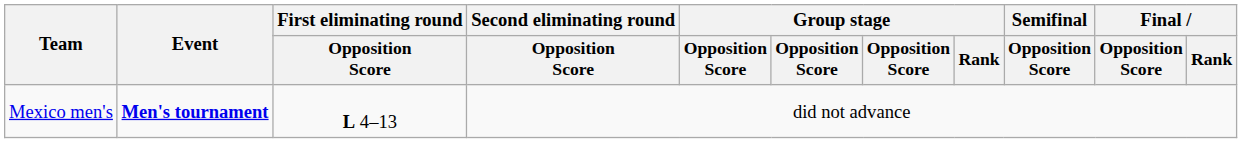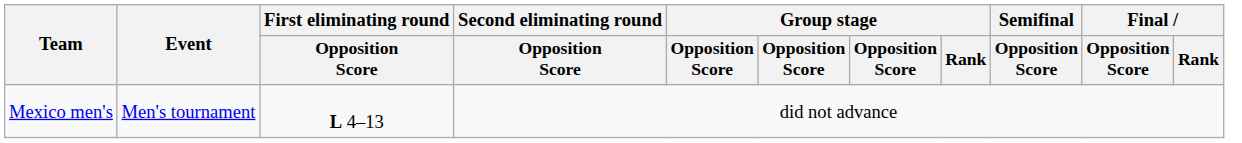(195, 111) bold -> (188, 111) normal
